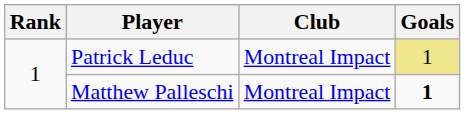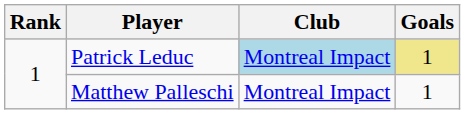(317, 56) no background -> (317, 56) lightblue background
(427, 91) bold -> (427, 91) normal
